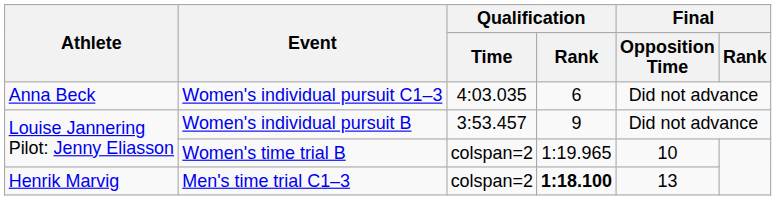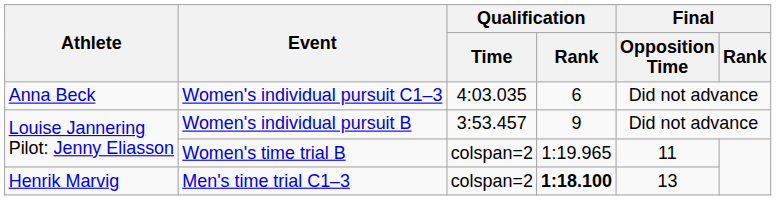(667, 152) 10 -> (667, 152) 11
